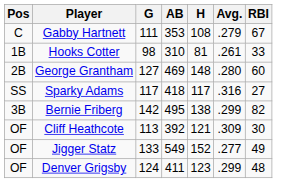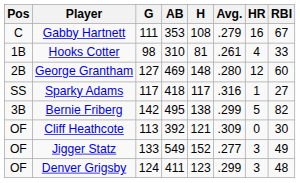+ column: (257, 14)
